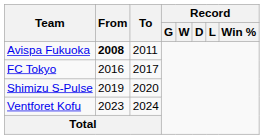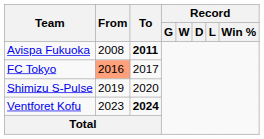(111, 50) bold -> (111, 50) normal
(145, 50) normal -> (145, 50) bold
(111, 69) no background -> (111, 69) lightsalmon background
(146, 106) normal -> (146, 106) bold
